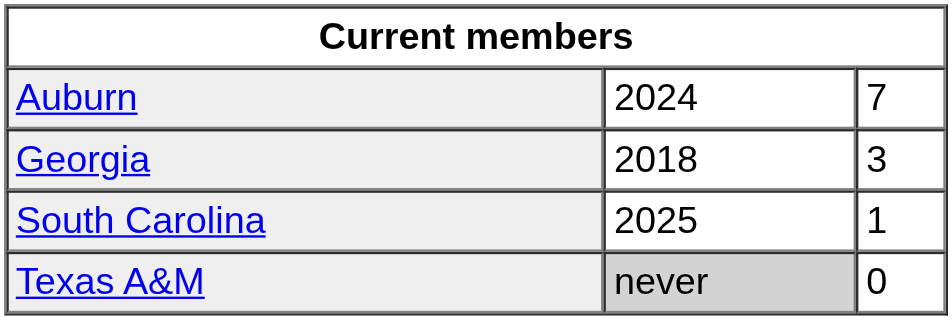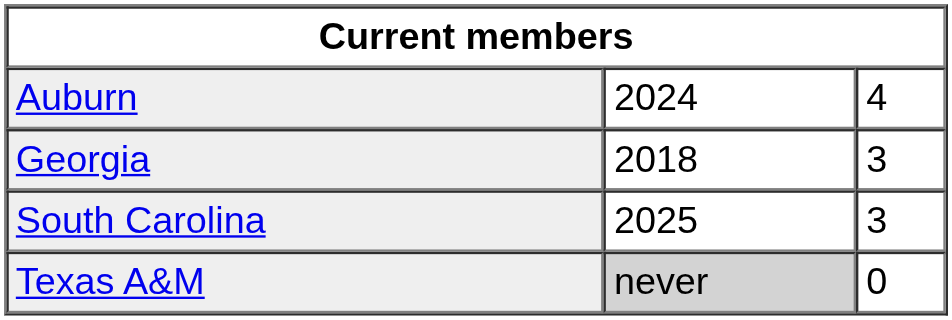(877, 97) 7 -> (877, 97) 4
(877, 220) 1 -> (877, 220) 3
